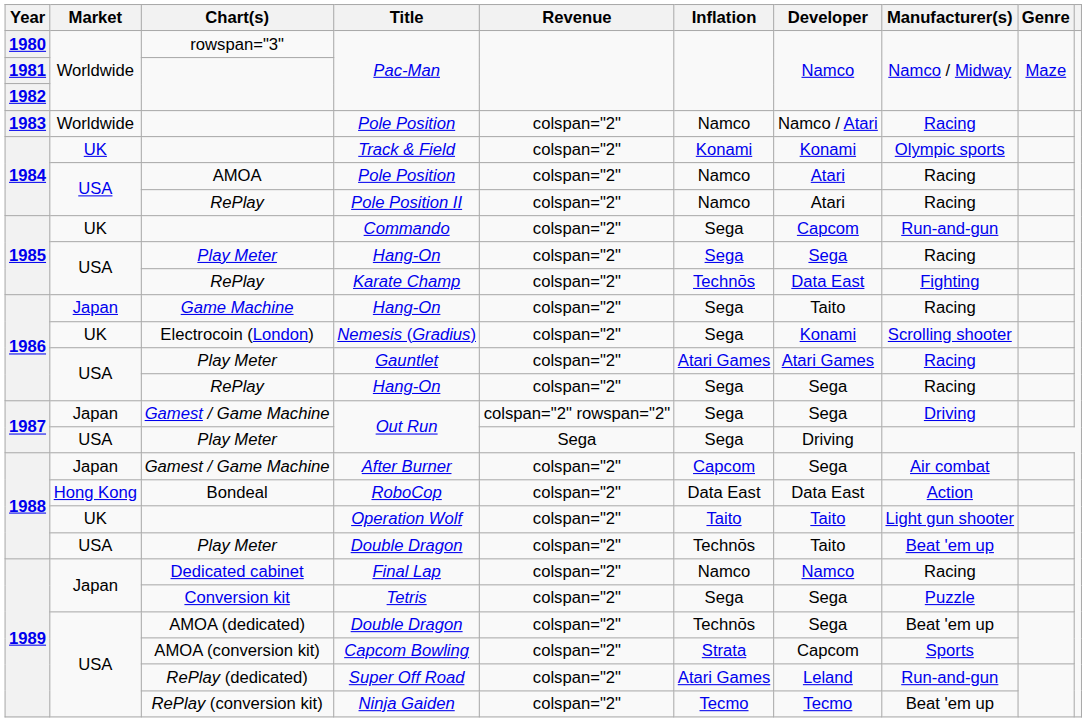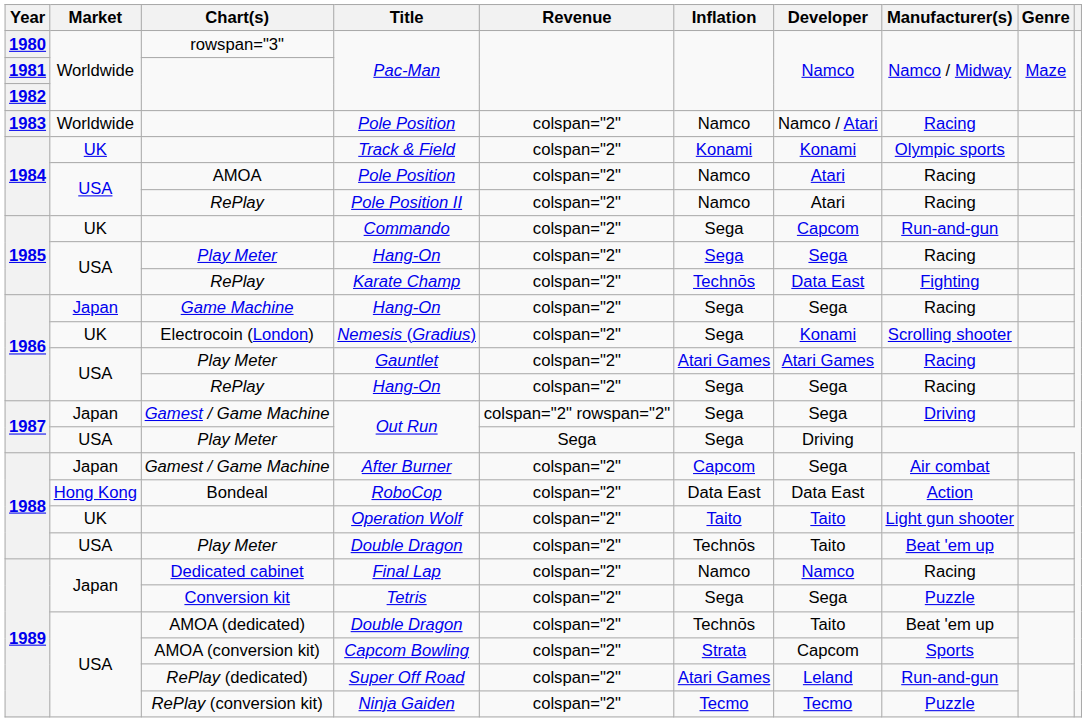(828, 307) Taito -> (828, 307) Sega
(828, 624) Sega -> (828, 624) Taito
(950, 703) Beat 'em up -> (950, 703) Puzzle
